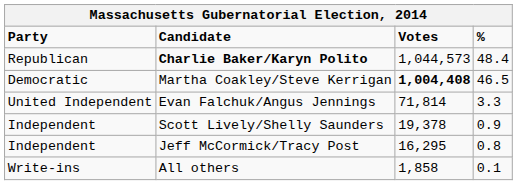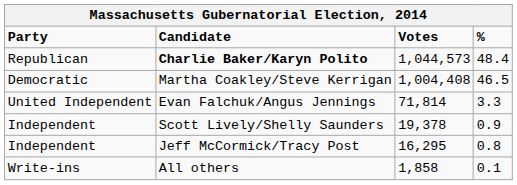(434, 81) bold -> (434, 81) normal
